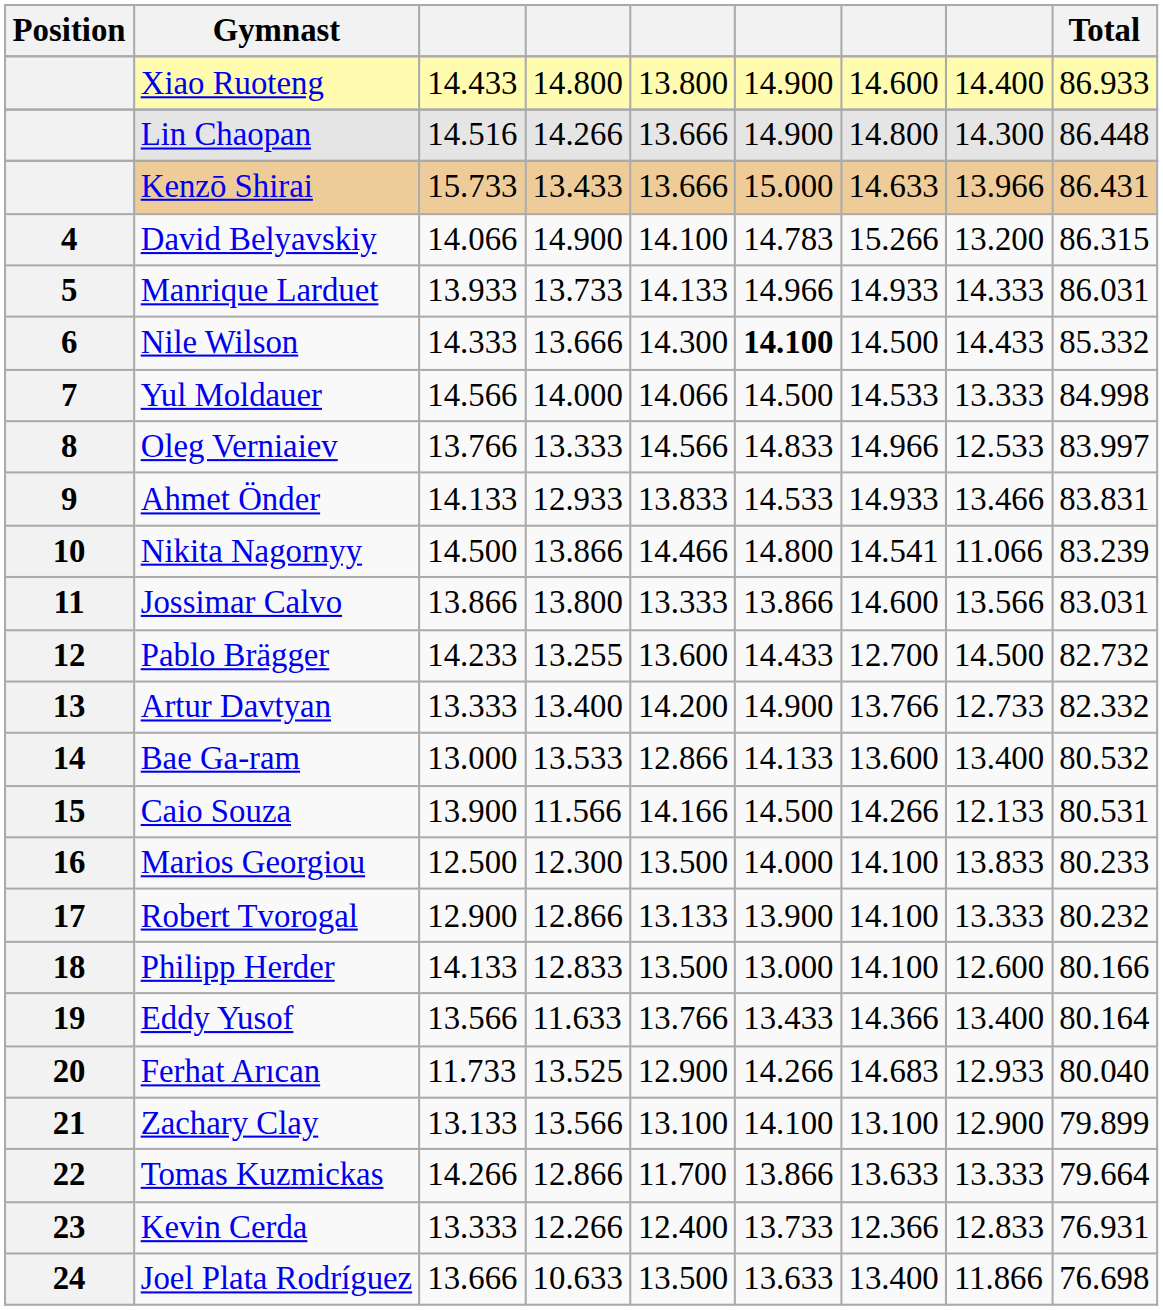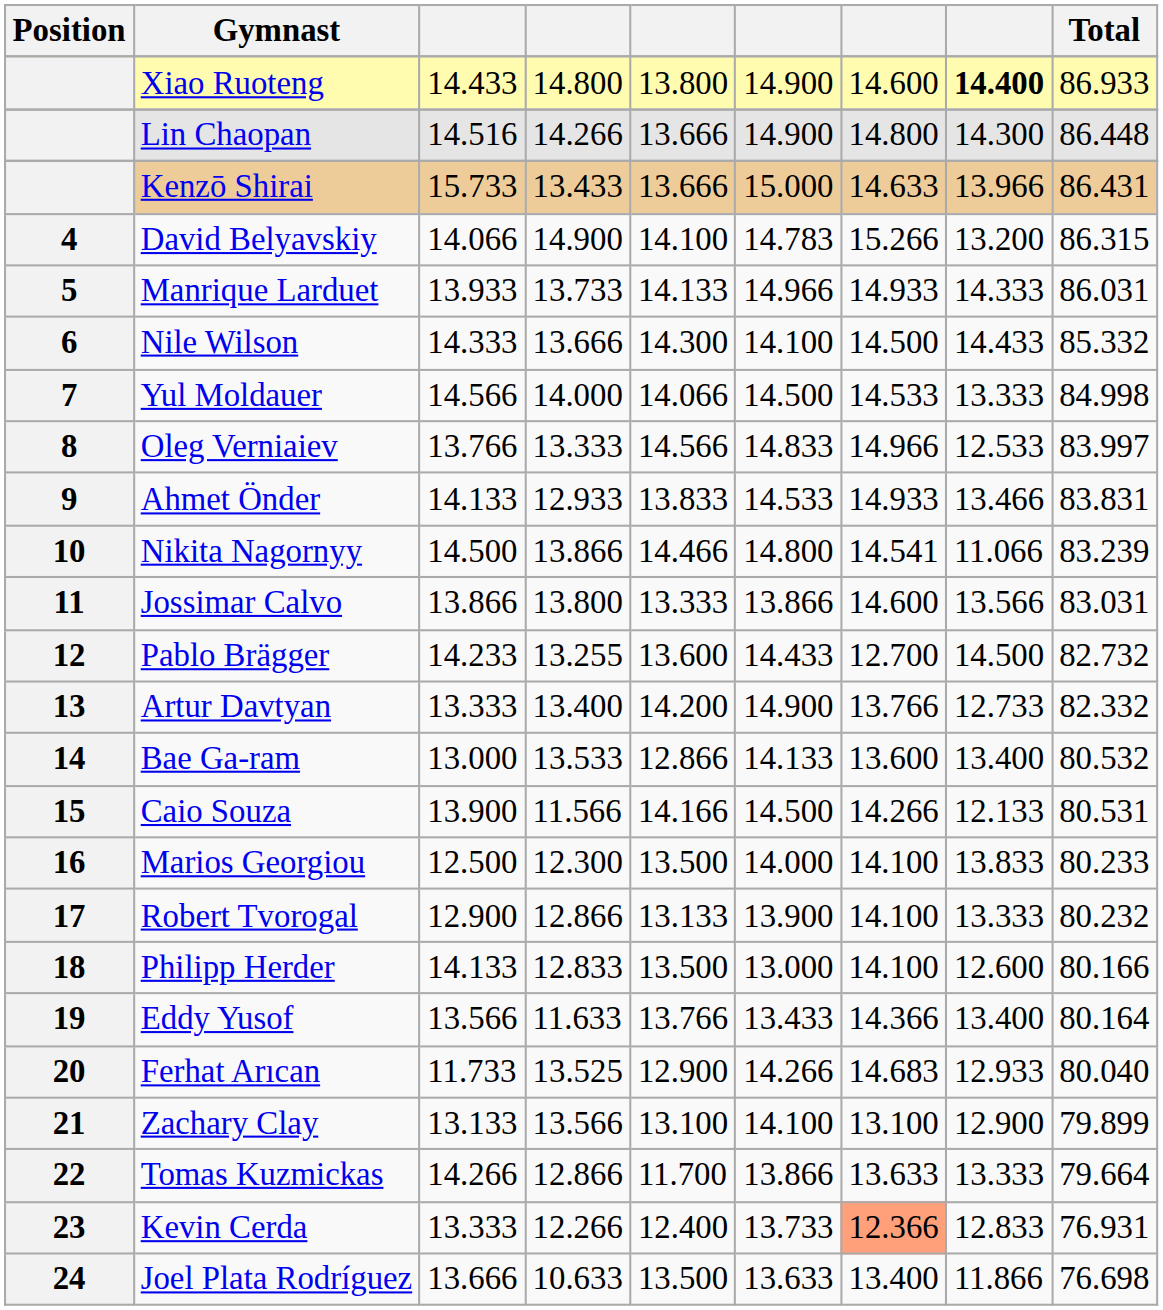(999, 82) normal -> (999, 82) bold
(788, 342) bold -> (788, 342) normal
(894, 1226) no background -> (894, 1226) lightsalmon background
